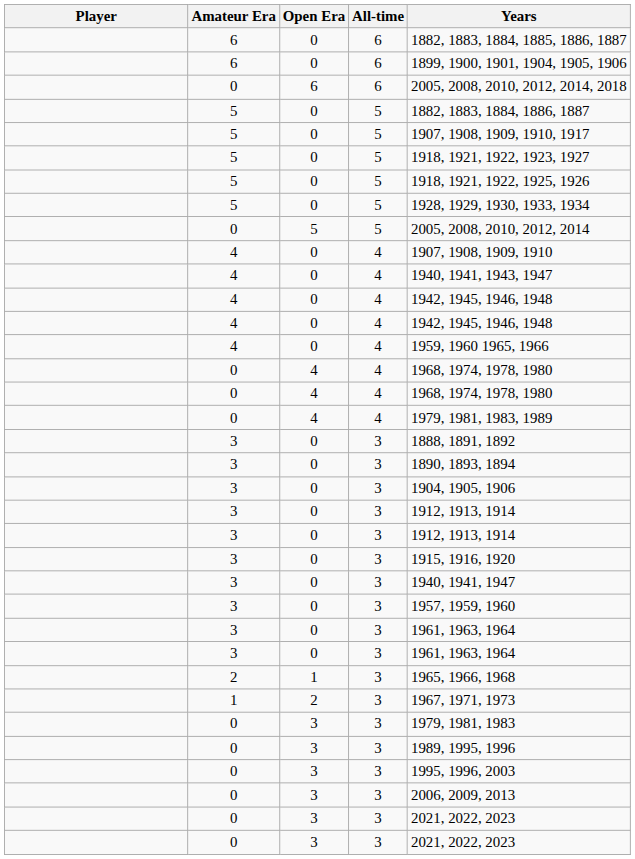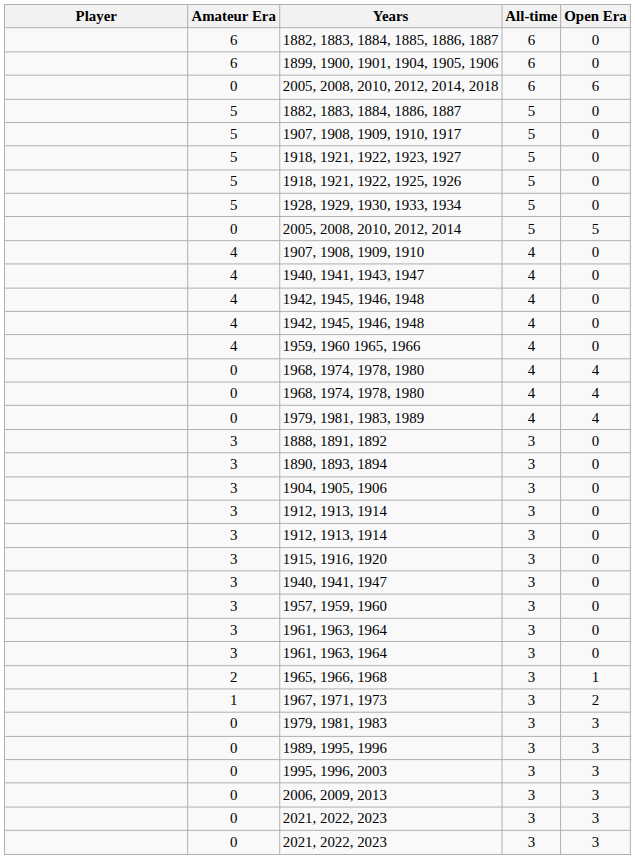columns swapped: (314, 16) <-> (519, 16)
